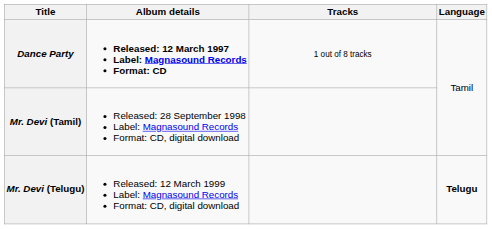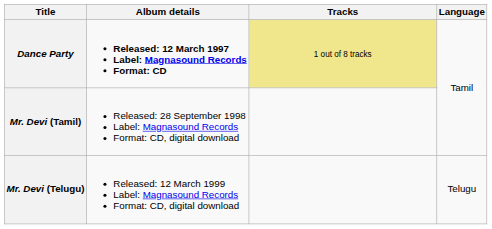(343, 54) no background -> (343, 54) khaki background
(462, 189) bold -> (462, 189) normal
